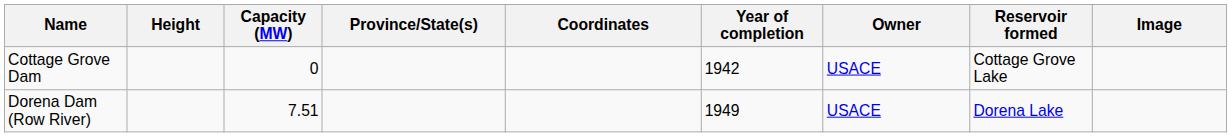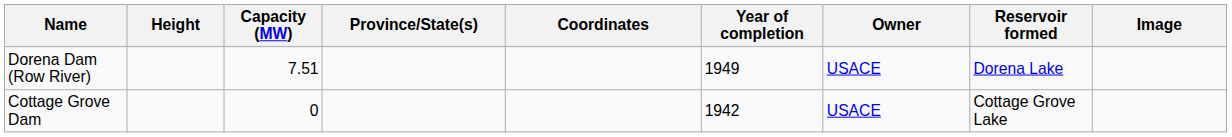rows swapped: (59, 68) <-> (53, 110)
